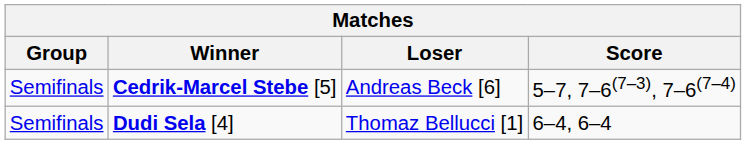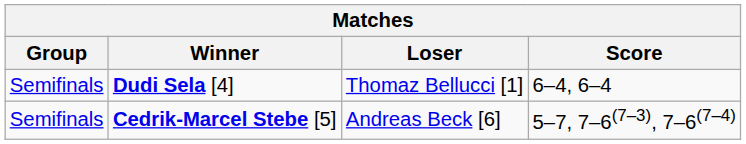rows swapped: (173, 122) <-> (225, 87)
